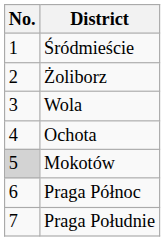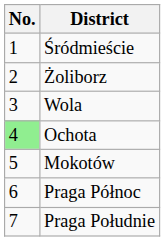(13, 134) no background -> (13, 134) lightgreen background
(13, 163) lightgrey background -> (13, 163) no background
